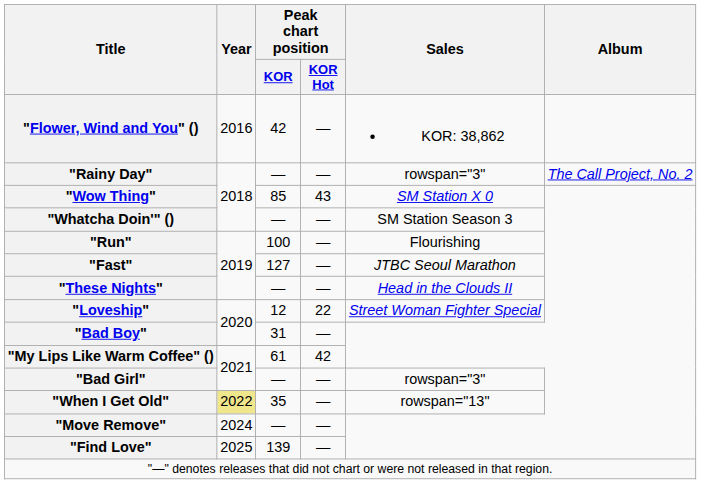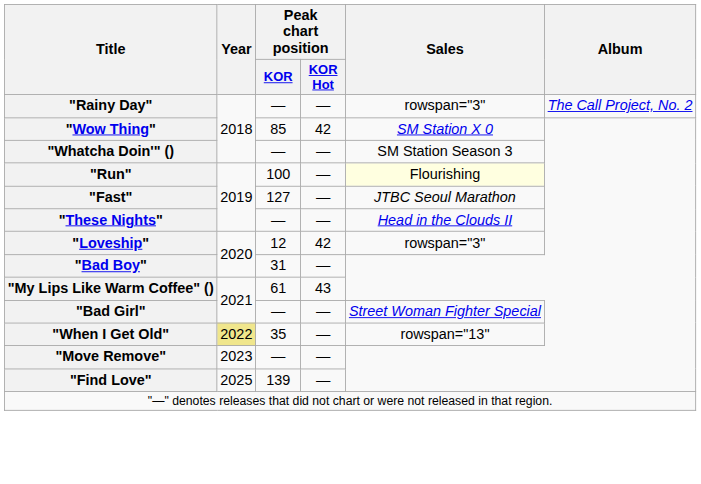- row: (111, 128)
(323, 196) 43 -> (323, 128) 42
(445, 242) no background -> (445, 174) lightyellow background
(323, 310) 22 -> (323, 243) 42
(445, 310) Street Woman Fighter Special -> (445, 243) rowspan="3"
(323, 356) 42 -> (323, 288) 43
(445, 379) rowspan="3" -> (445, 311) Street Woman Fighter Special
(236, 425) 2024 -> (236, 357) 2023
